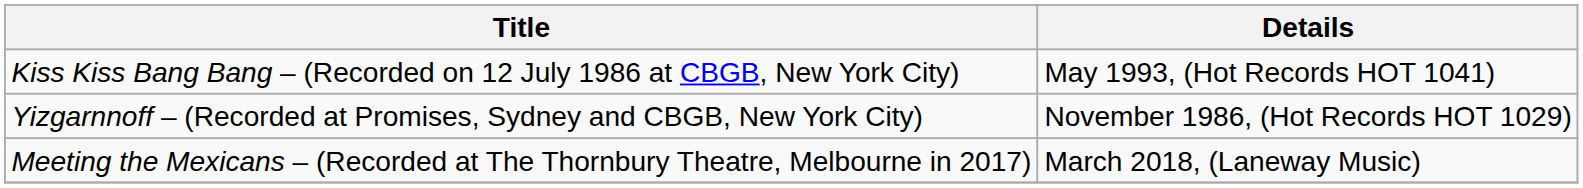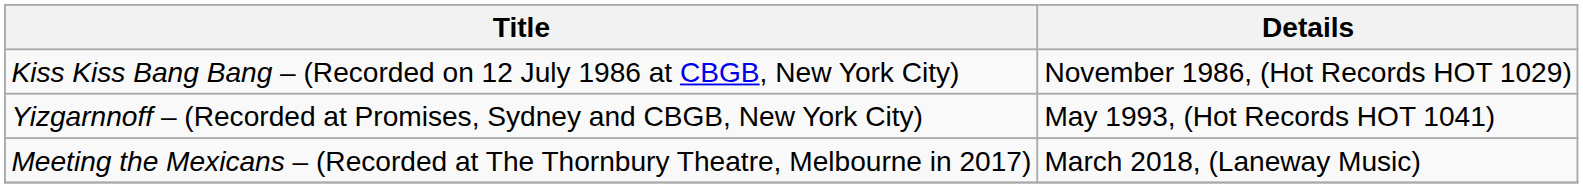(1270, 72) May 1993, (Hot Records HOT 1041) -> (1308, 72) November 1986, (Hot Records HOT 1029)
(1308, 116) November 1986, (Hot Records HOT 1029) -> (1270, 116) May 1993, (Hot Records HOT 1041)
